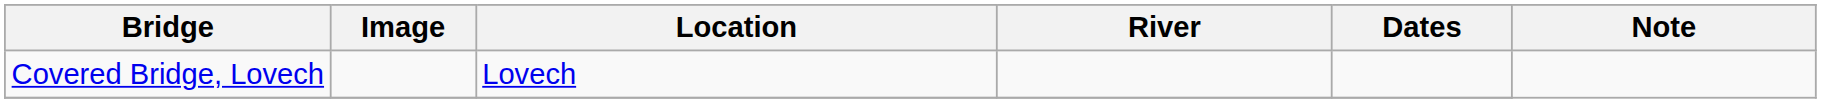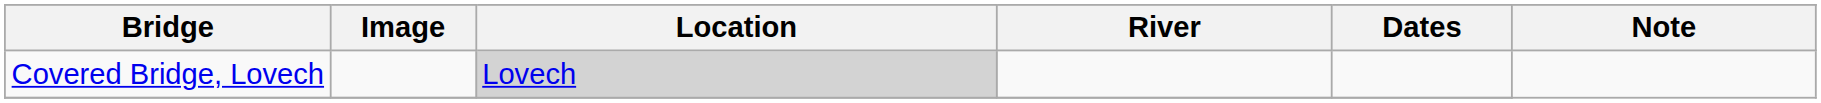(529, 73) no background -> (529, 73) lightgrey background
